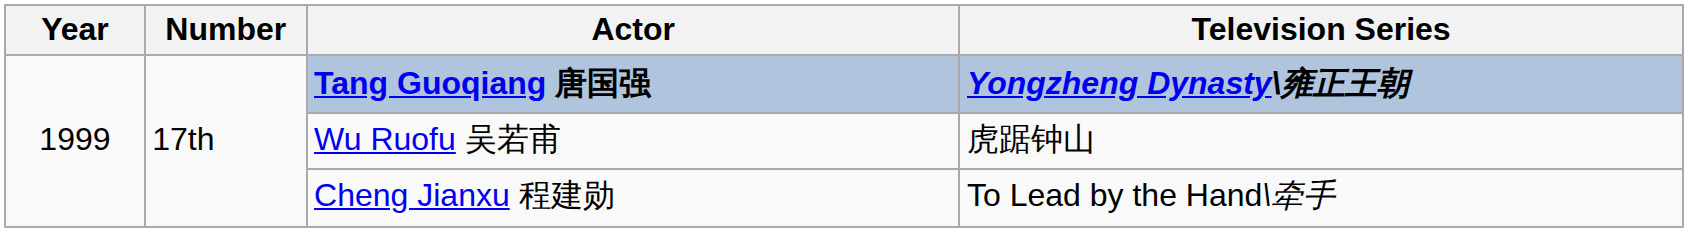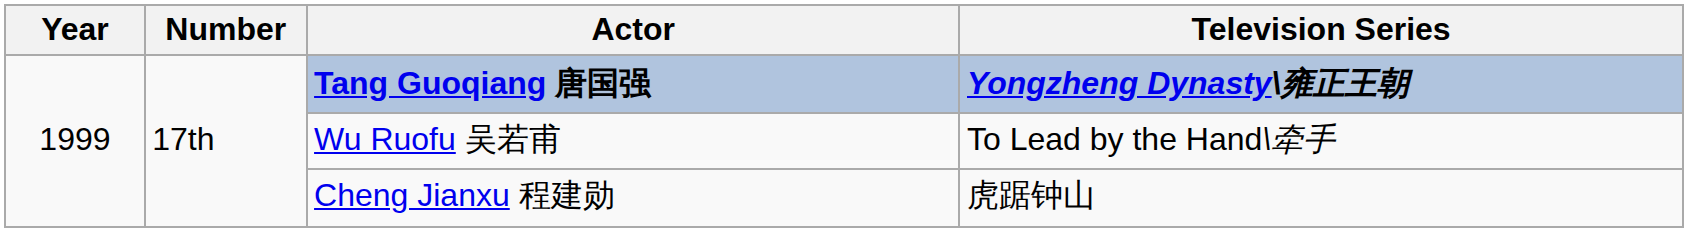(1031, 139) 虎踞钟山 -> (1151, 139) To Lead by the Hand\牵手
(1151, 196) To Lead by the Hand\牵手 -> (1031, 196) 虎踞钟山
